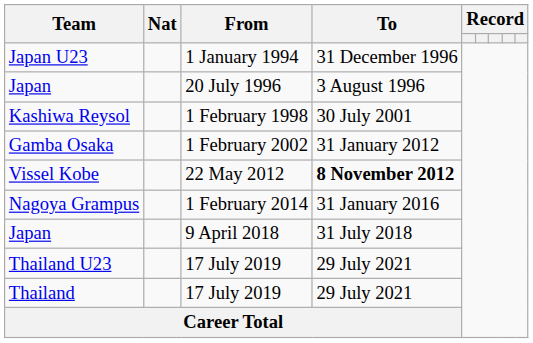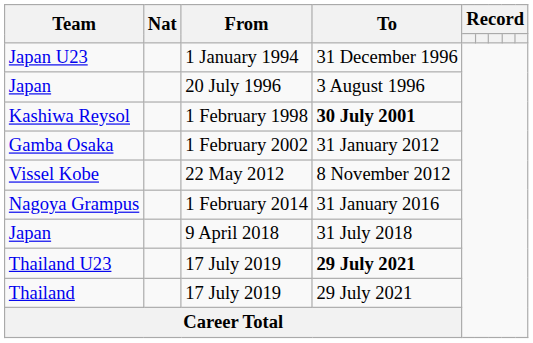(364, 116) normal -> (366, 116) bold
(385, 174) bold -> (384, 174) normal
(364, 263) normal -> (366, 263) bold
